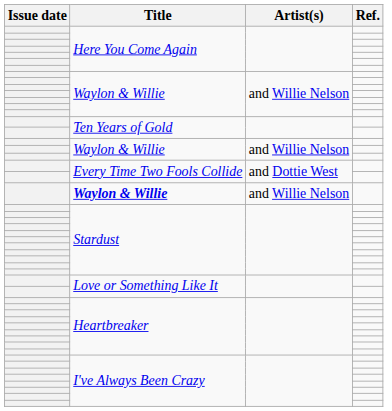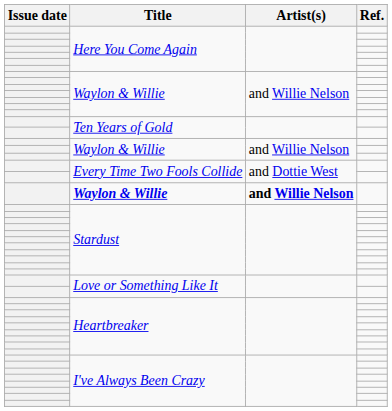(299, 193) normal -> (301, 193) bold
